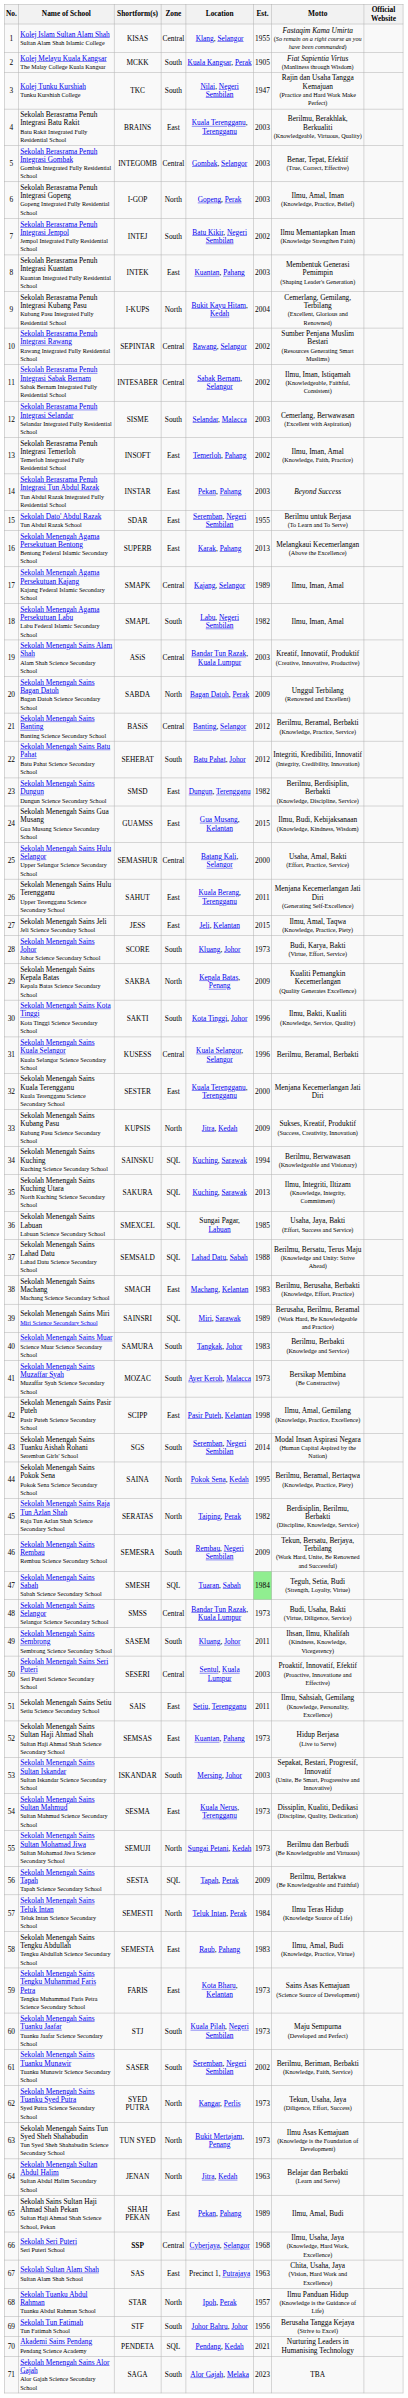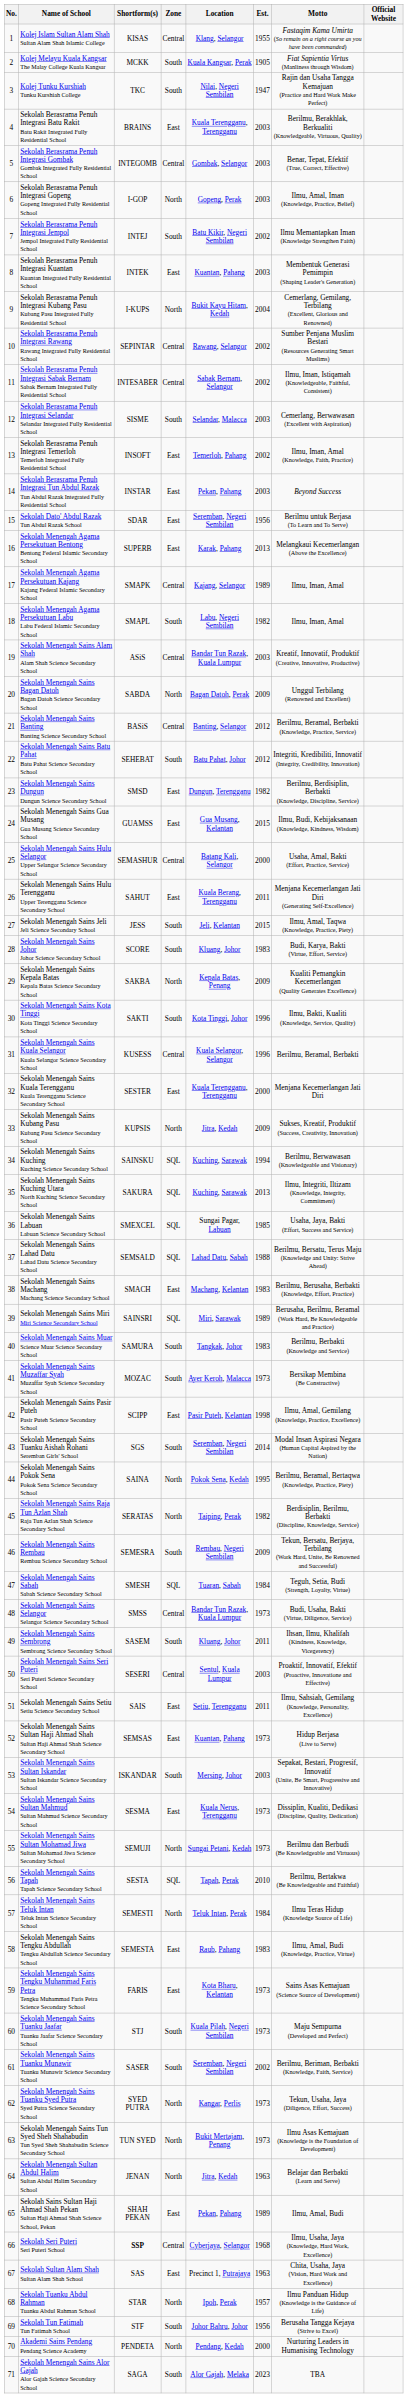(262, 520) 1955 -> (262, 520) 1956
(173, 925) East -> (173, 925) South
(262, 949) 1973 -> (262, 949) 1983
(262, 1585) lightgreen background -> (262, 1585) no background
(262, 1881) 2009 -> (262, 1881) 2010
(173, 2346) SQL -> (173, 2346) North
(262, 2346) 2021 -> (262, 2346) 2000
